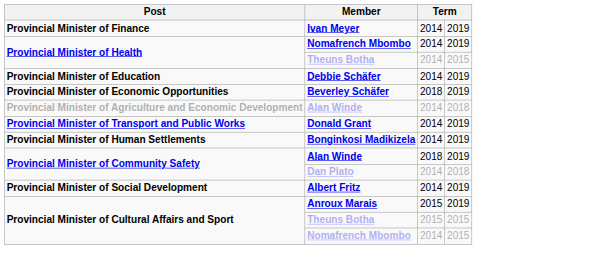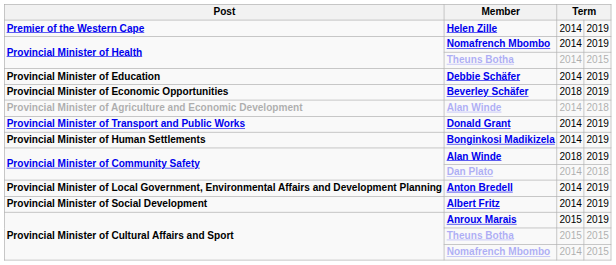+ row: (75, 28)
- row: (78, 28)
+ row: (224, 188)
